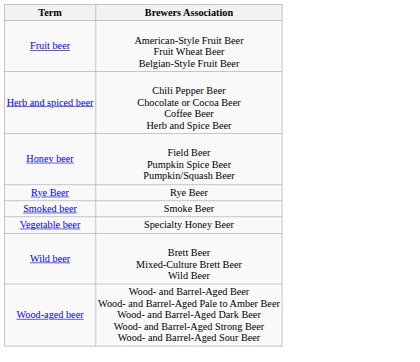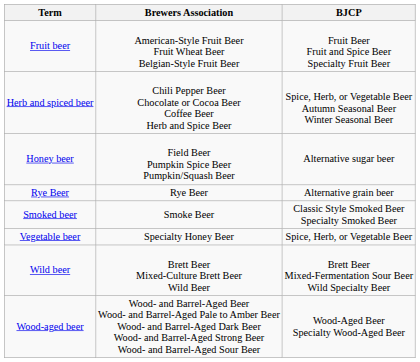+ column: (349, 12)
